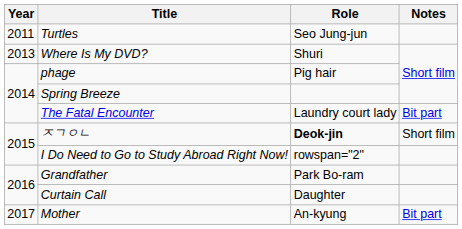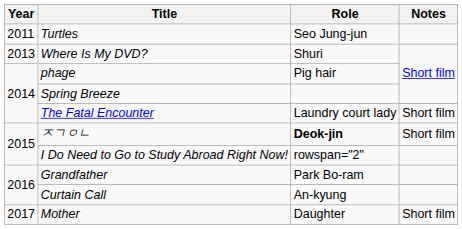(422, 113) Bit part -> (429, 113) Short film
(319, 194) Daughter -> (320, 194) An-kyung
(320, 214) An-kyung -> (319, 214) Daughter
(422, 214) Bit part -> (429, 214) Short film
